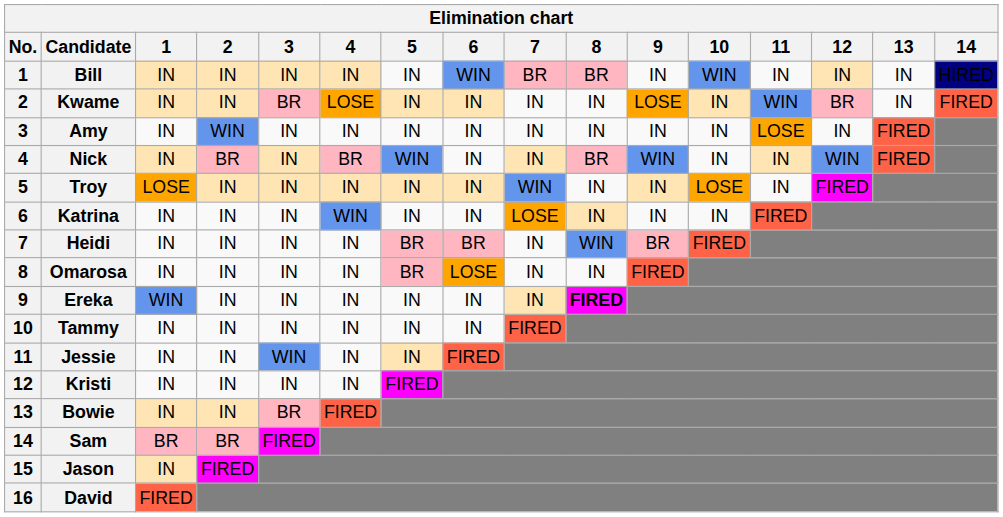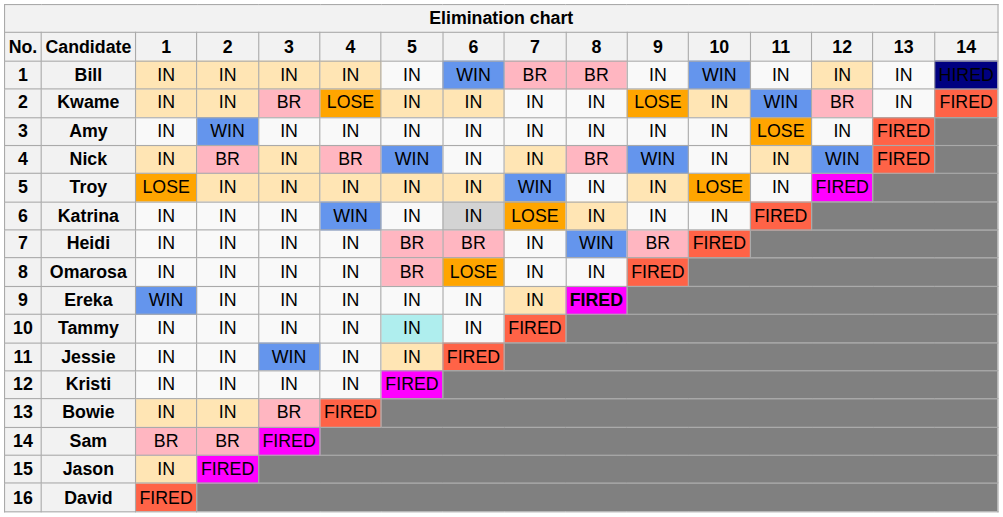(473, 215) no background -> (473, 215) lightgrey background
(412, 328) no background -> (412, 328) paleturquoise background
